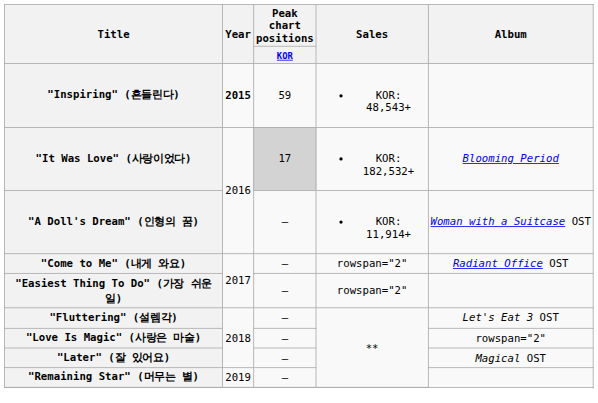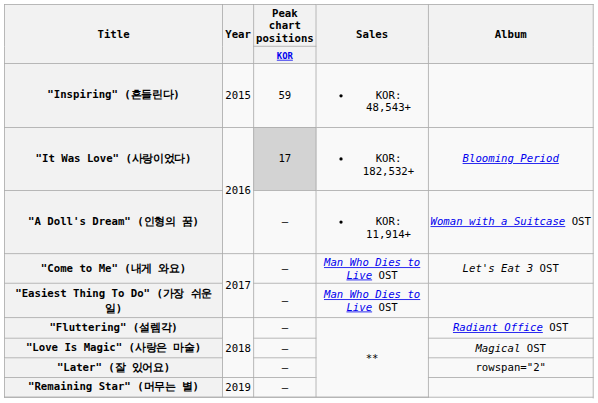(238, 95) bold -> (238, 95) normal
(372, 264) rowspan="2" -> (372, 268) Man Who Dies to Live OST
(511, 264) Radiant Office OST -> (511, 268) Let's Eat 3 OST
(372, 291) rowspan="2" -> (372, 301) Man Who Dies to Live OST
(511, 318) Let's Eat 3 OST -> (511, 328) Radiant Office OST
(511, 338) rowspan="2" -> (511, 348) Magical OST
(511, 358) Magical OST -> (511, 367) rowspan="2"
